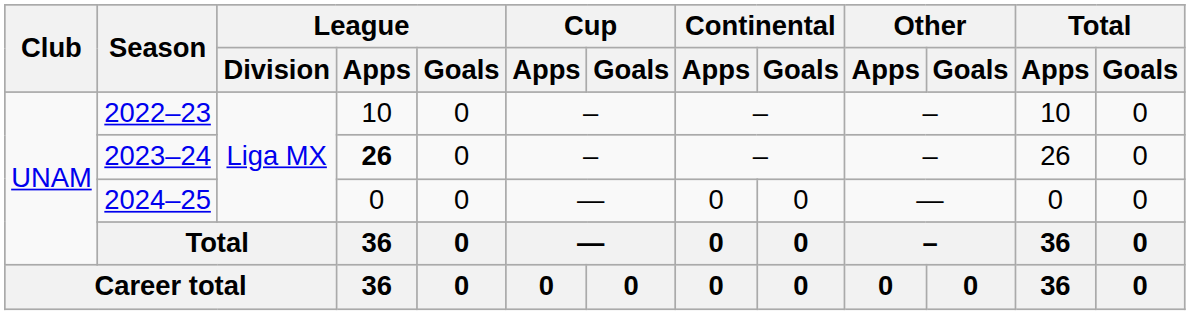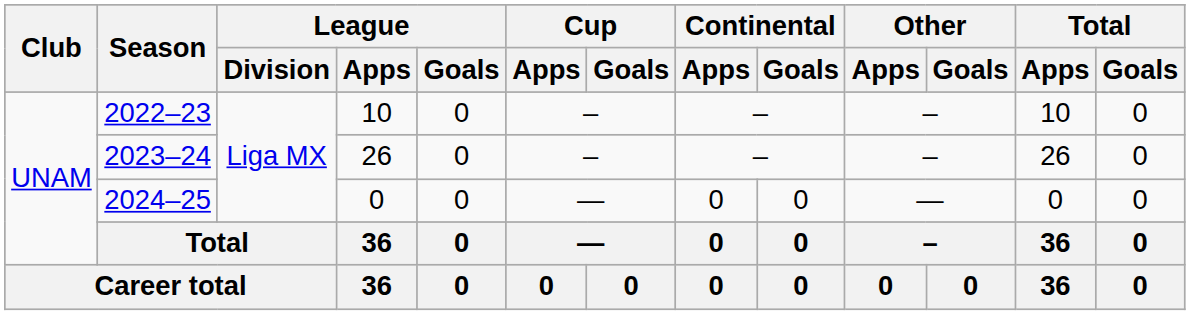(377, 156) bold -> (377, 156) normal
